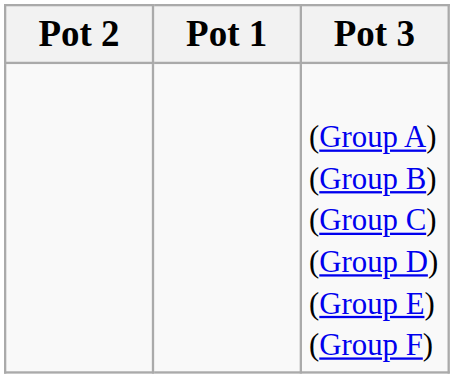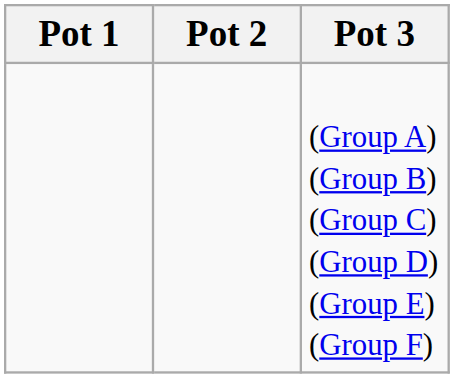columns swapped: (227, 33) <-> (79, 33)
